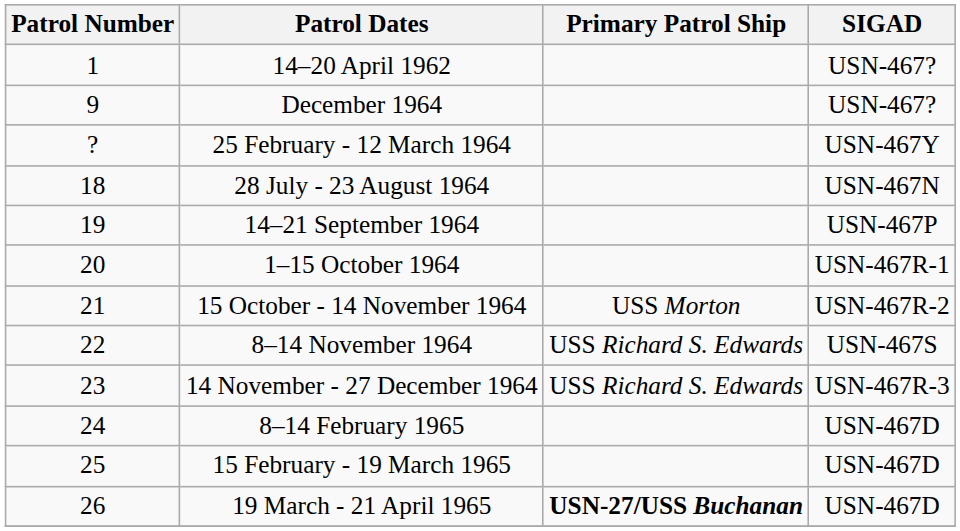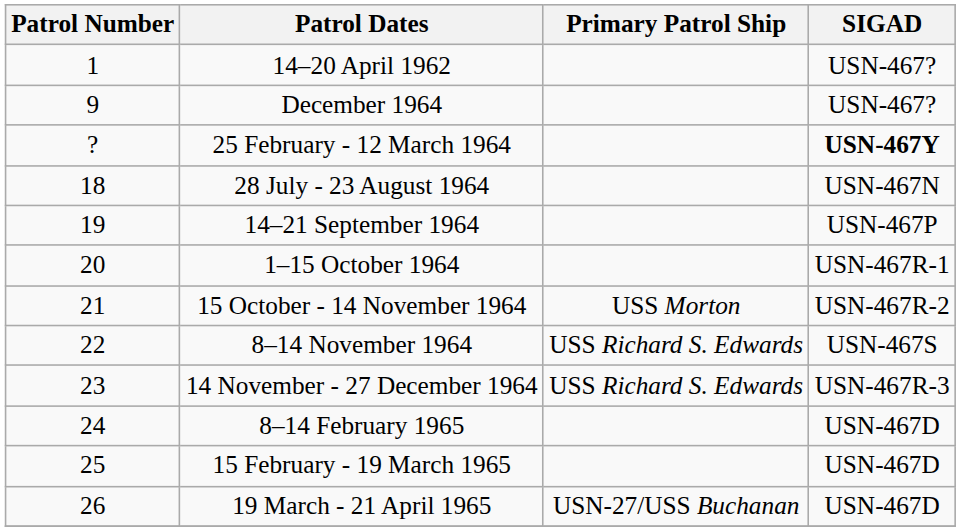(882, 144) normal -> (882, 144) bold
(676, 505) bold -> (676, 505) normal
